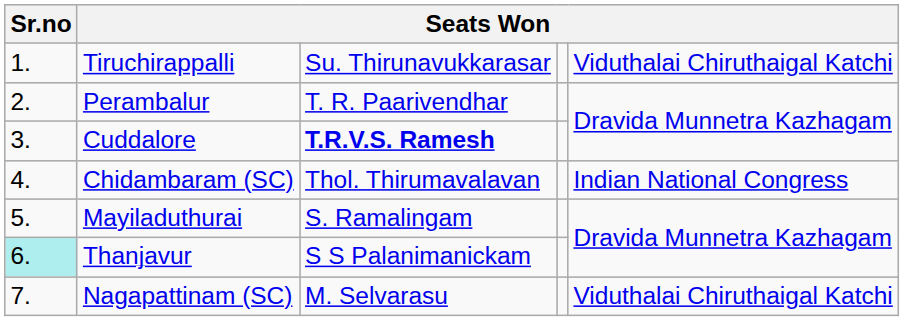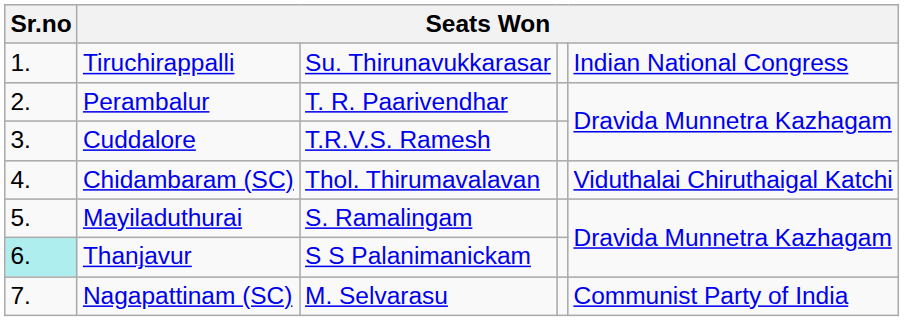(733, 62) Viduthalai Chiruthaigal Katchi -> (711, 62) Indian National Congress
(400, 140) bold -> (398, 140) normal
(711, 179) Indian National Congress -> (733, 179) Viduthalai Chiruthaigal Katchi
(733, 295) Viduthalai Chiruthaigal Katchi -> (711, 295) Communist Party of India
